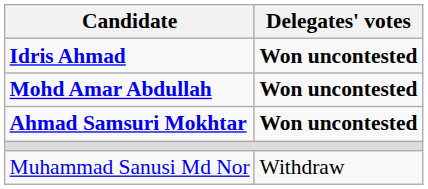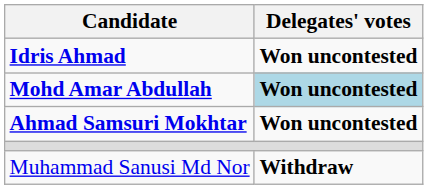(338, 89) no background -> (338, 89) lightblue background
(302, 167) normal -> (306, 167) bold
